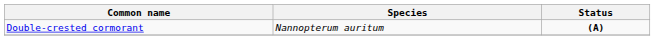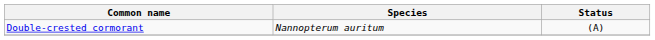(596, 28) bold -> (596, 28) normal
